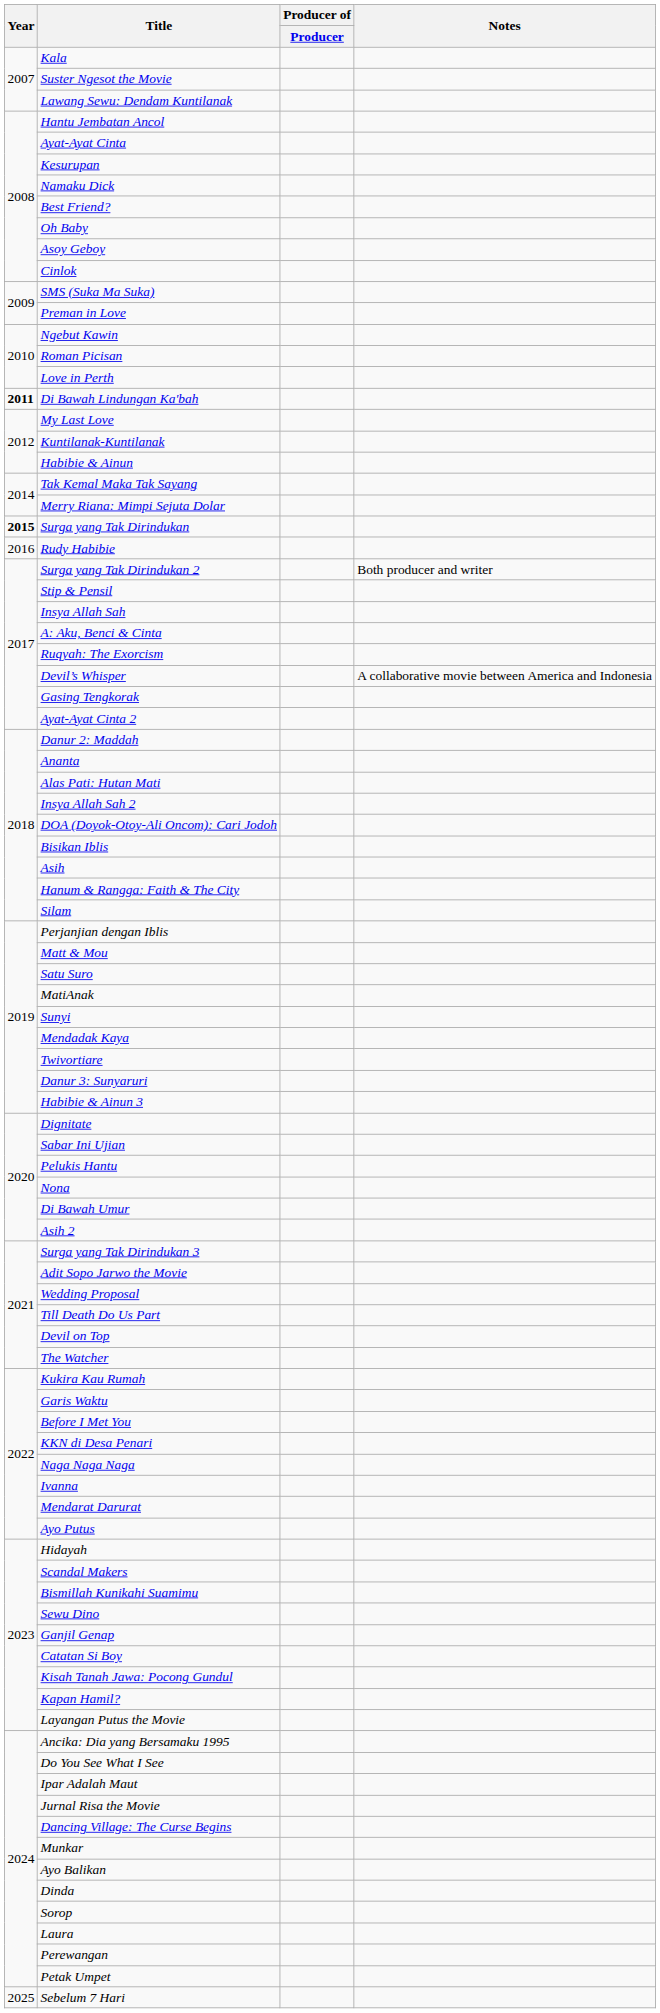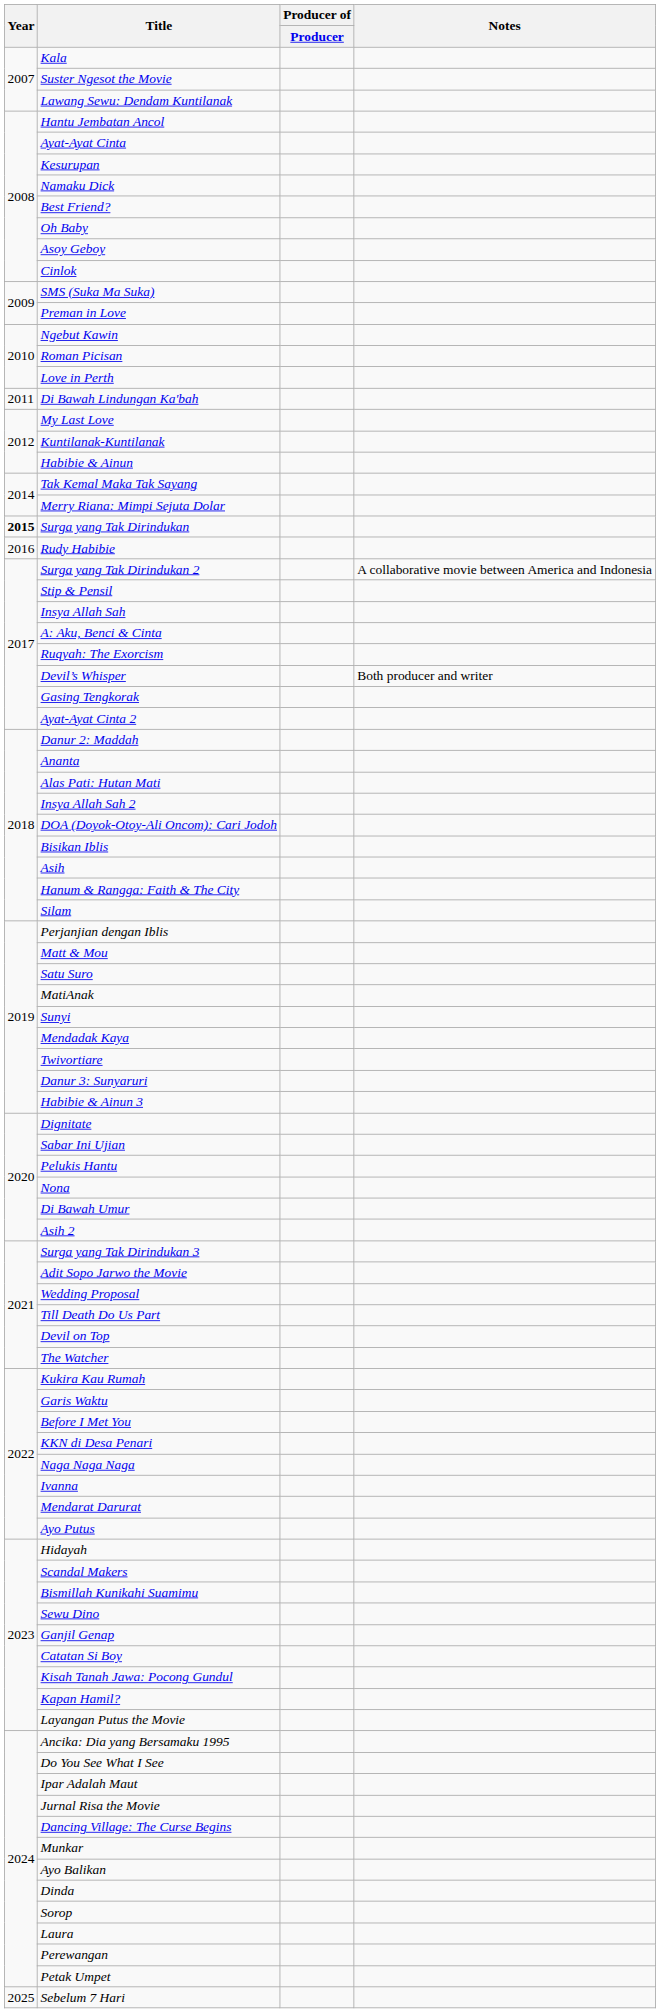(21, 398) bold -> (21, 398) normal
(425, 569) Both producer and writer -> (505, 569) A collaborative movie between America and Indonesia
(505, 675) A collaborative movie between America and Indonesia -> (425, 675) Both producer and writer
